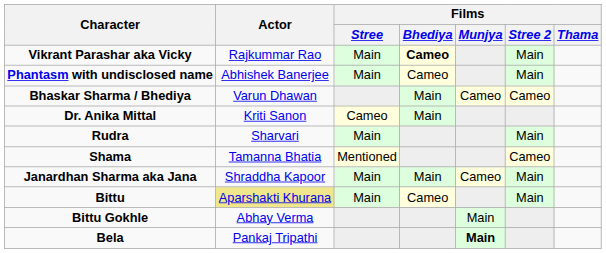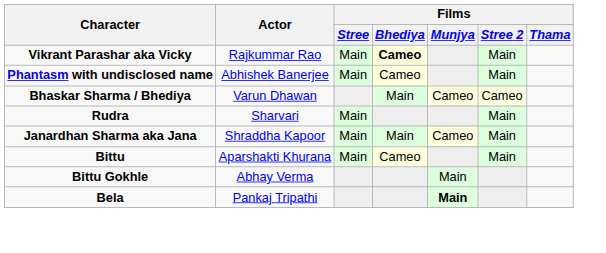- row: (110, 116)
- row: (110, 156)
(275, 197) khaki background -> (275, 156) no background
